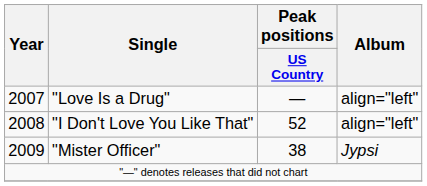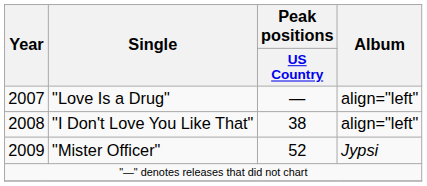(297, 124) 52 -> (297, 124) 38
(297, 150) 38 -> (297, 150) 52
